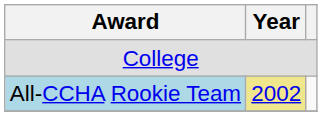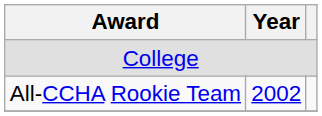(125, 93) lightblue background -> (125, 93) no background
(276, 93) khaki background -> (276, 93) no background
